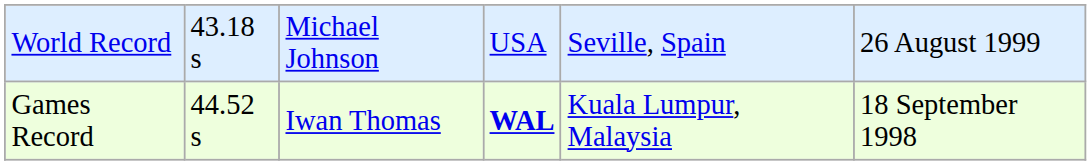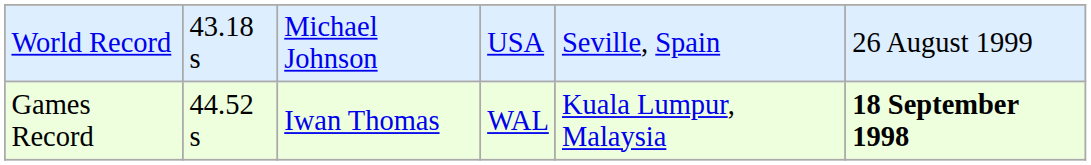(522, 120) bold -> (518, 120) normal
(939, 120) normal -> (935, 120) bold
